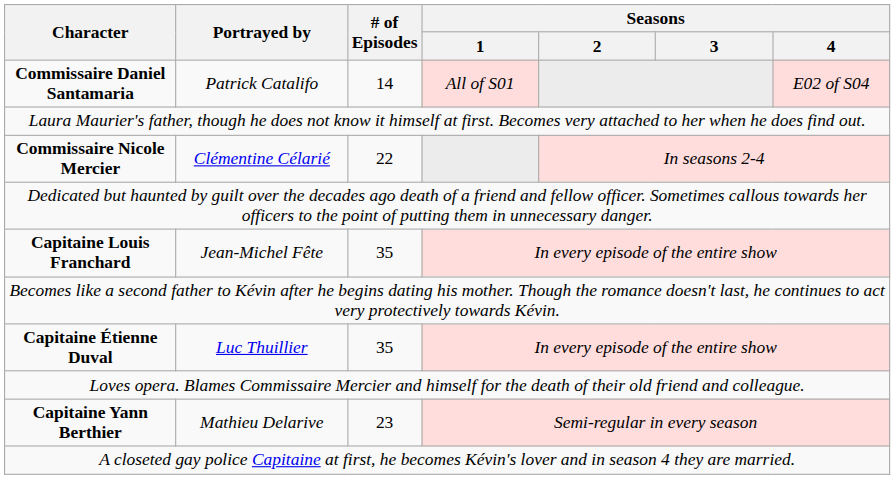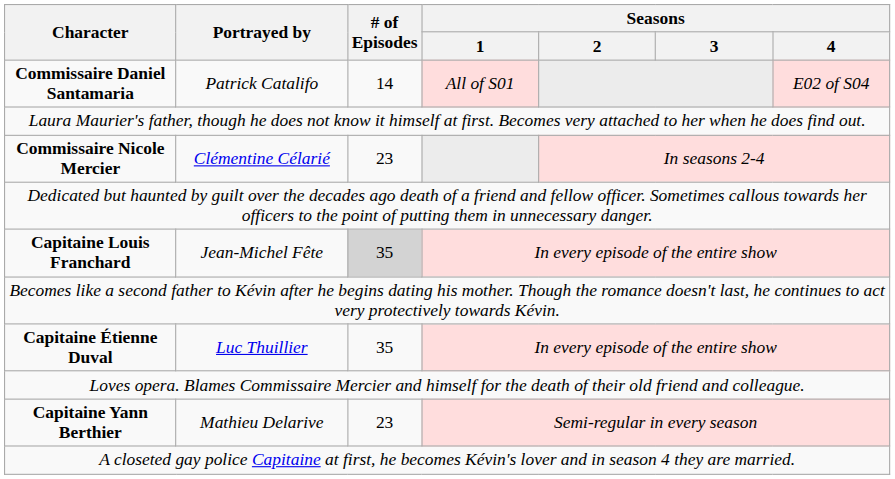(385, 158) 22 -> (385, 158) 23
(385, 252) no background -> (385, 252) lightgrey background
